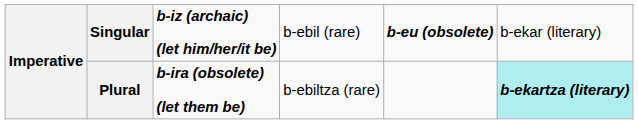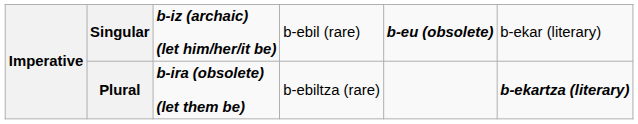(565, 90) paleturquoise background -> (565, 90) no background
